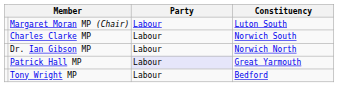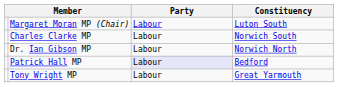(268, 62) Great Yarmouth -> (251, 62) Bedford
(251, 75) Bedford -> (268, 75) Great Yarmouth
